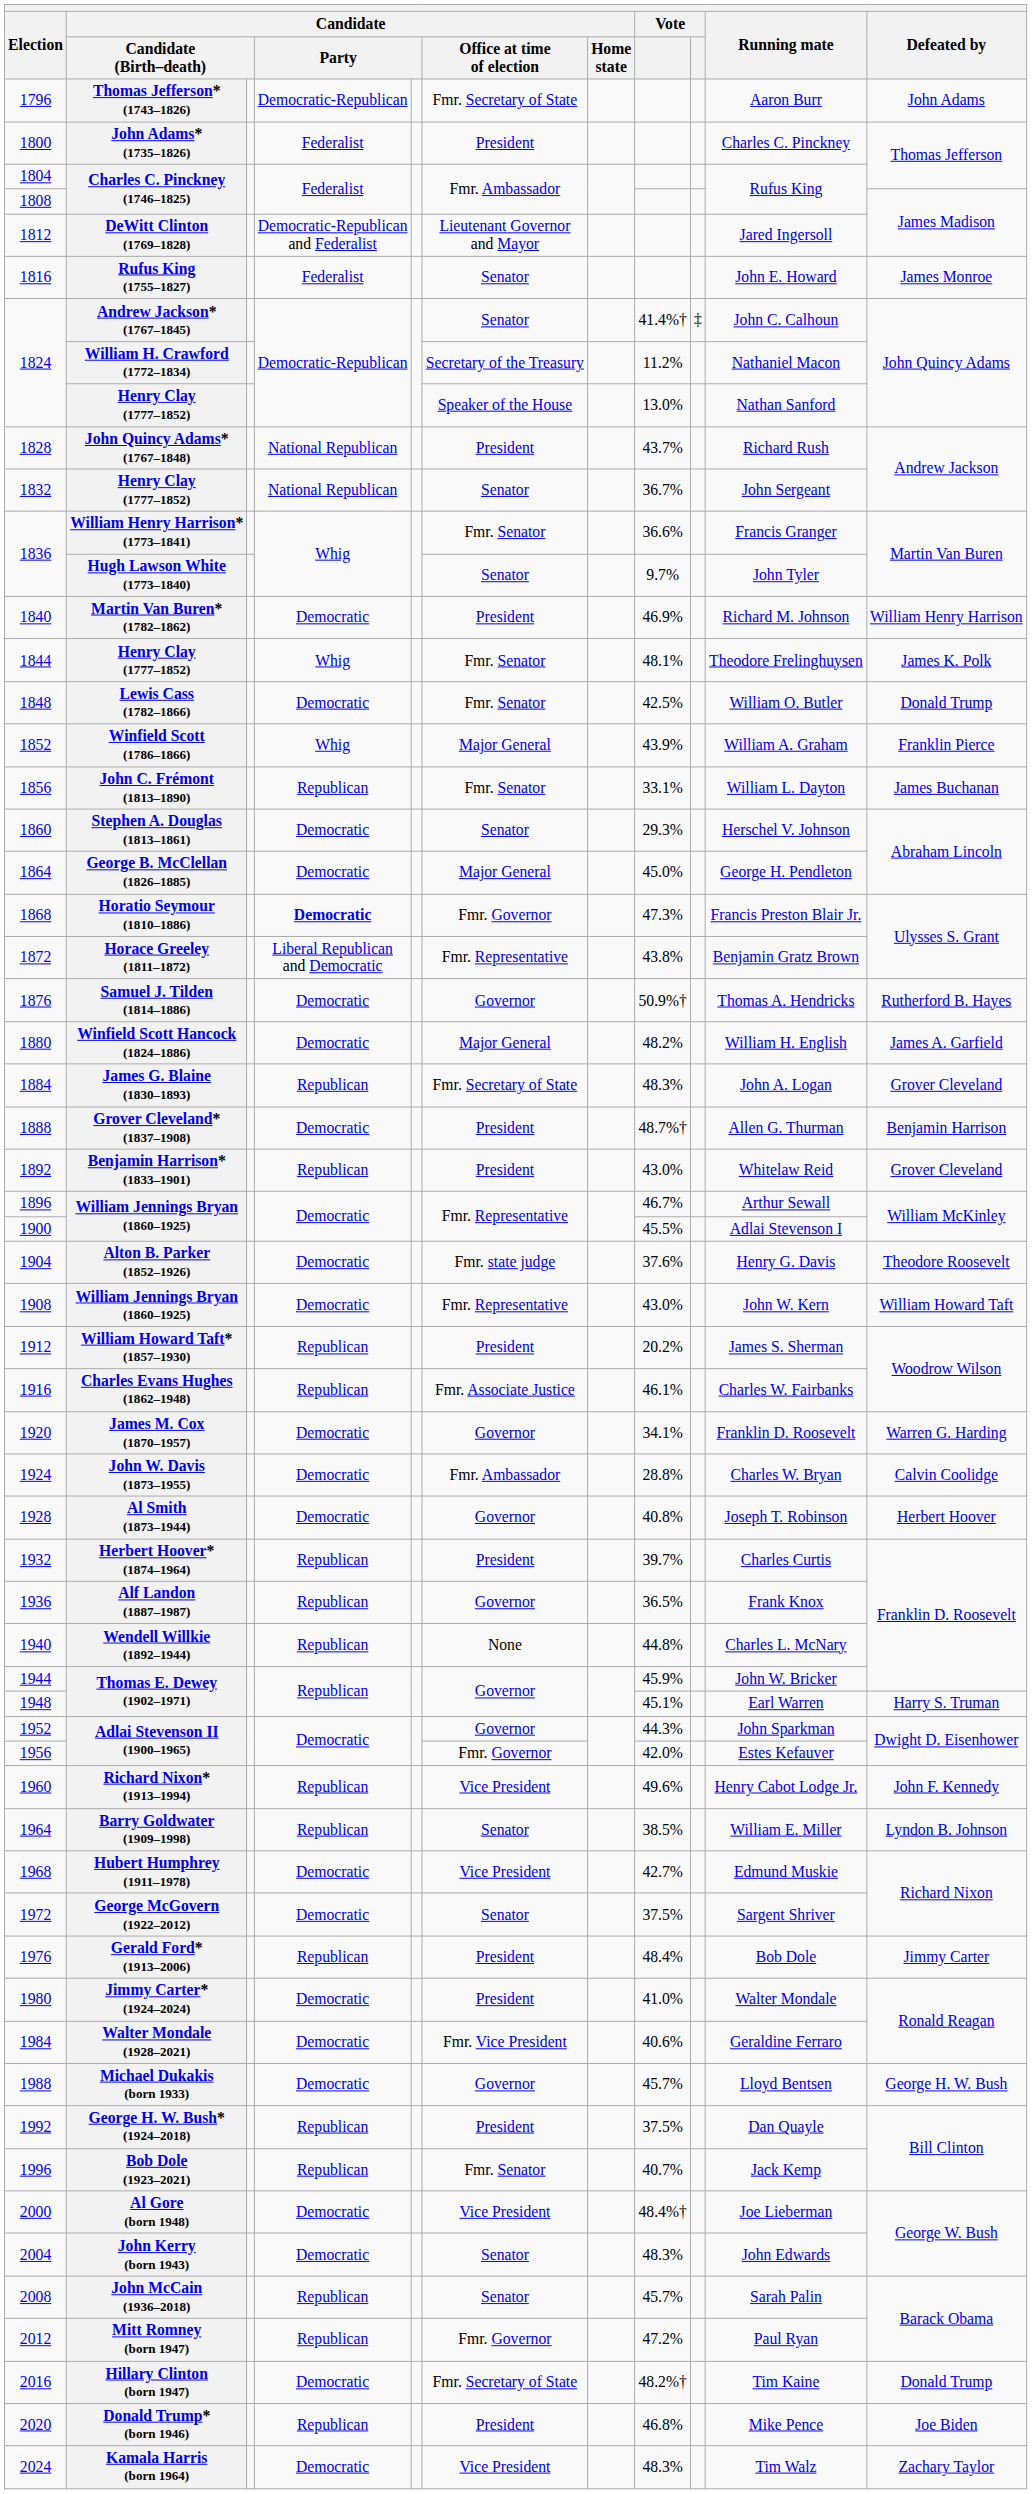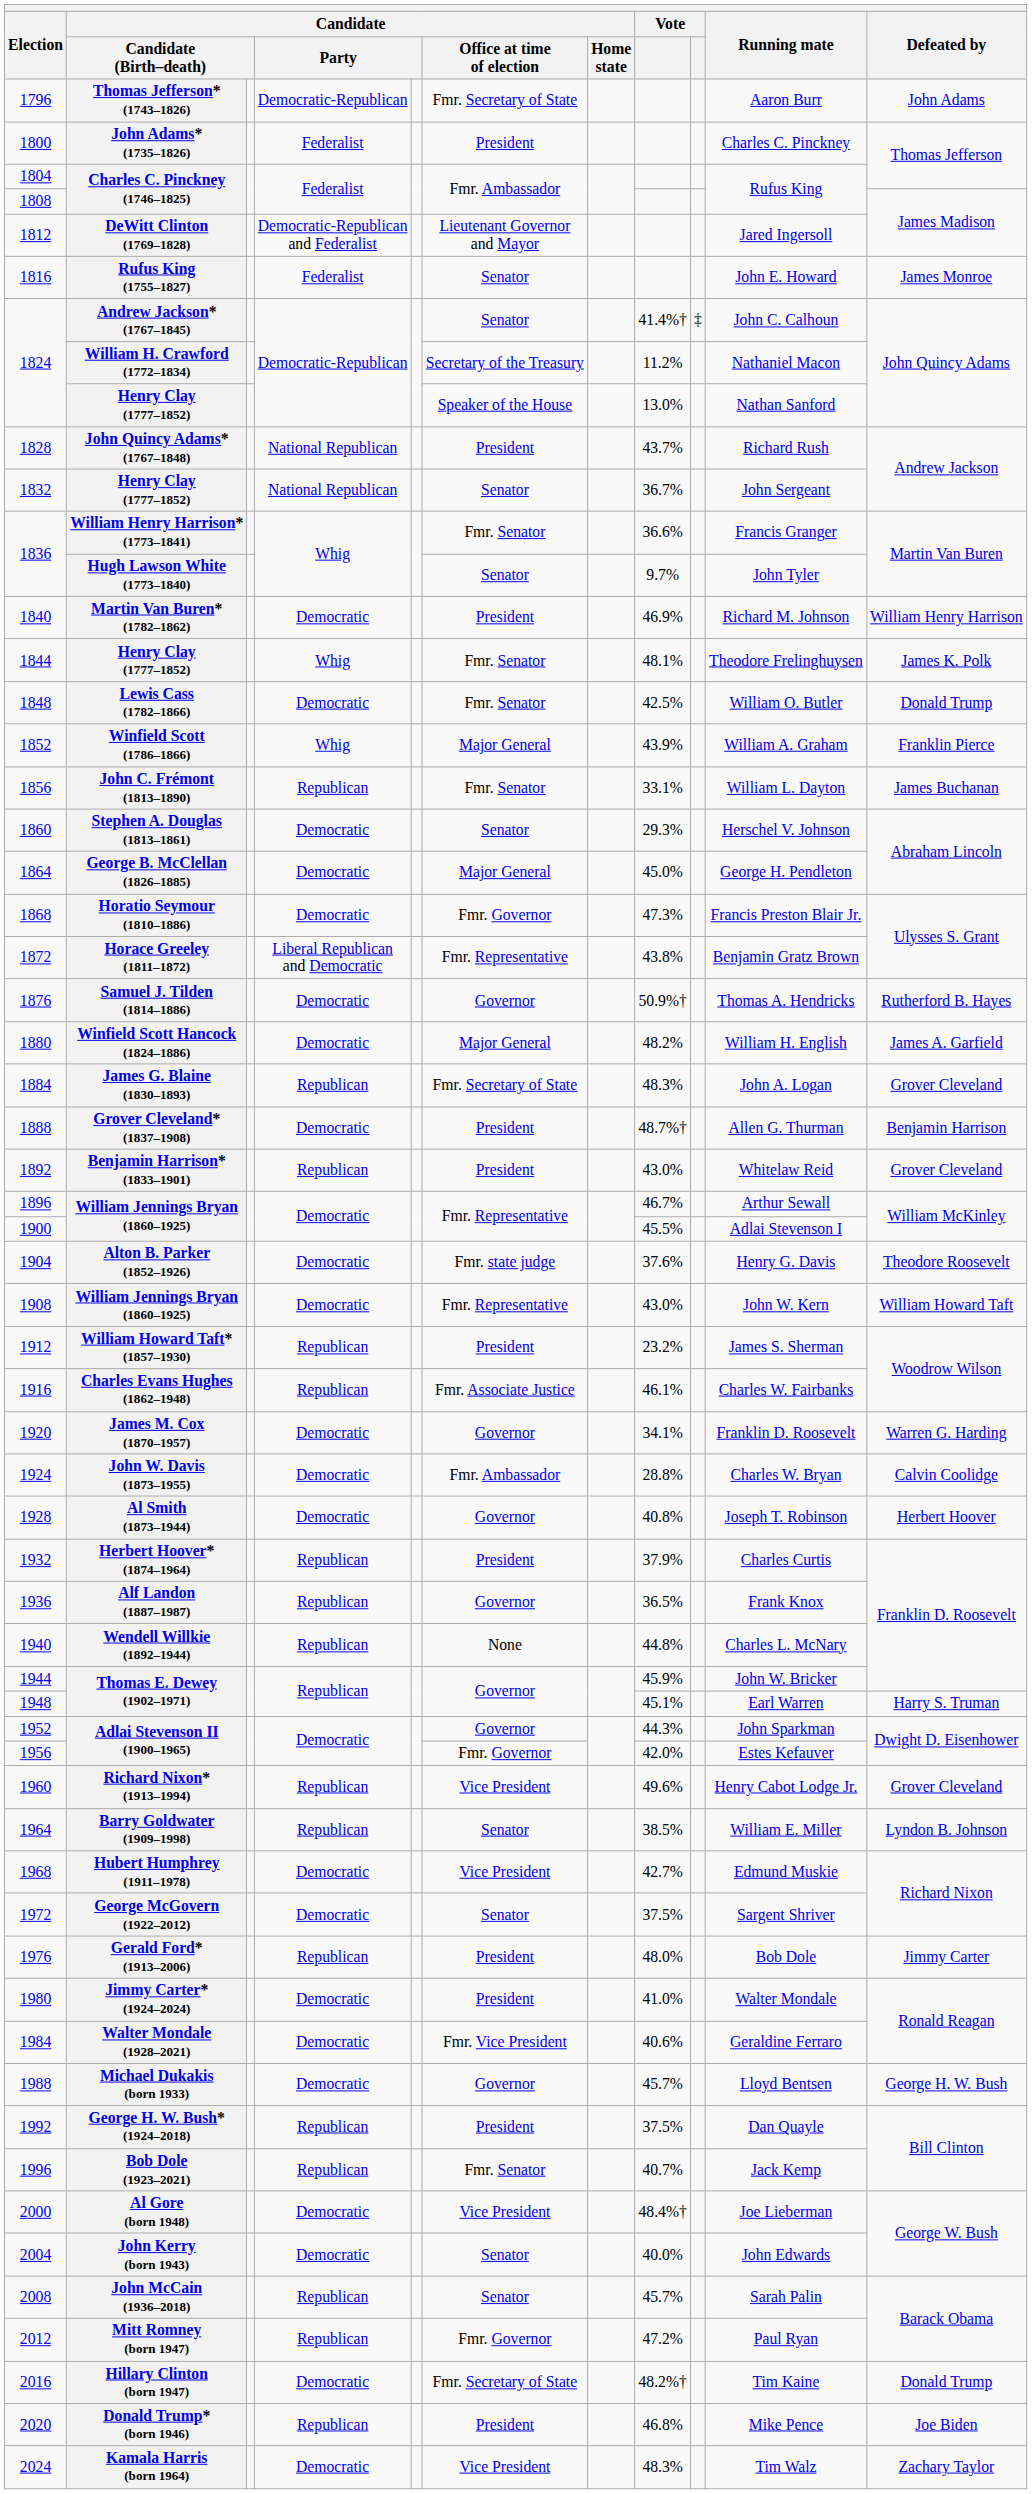(333, 915) bold -> (333, 915) normal
(663, 1347) 20.2% -> (663, 1347) 23.2%
(663, 1560) 39.7% -> (663, 1560) 37.9%
(946, 1787) John F. Kennedy -> (946, 1787) Grover Cleveland
(663, 1957) 48.4% -> (663, 1957) 48.0%
(663, 2254) 48.3% -> (663, 2254) 40.0%
